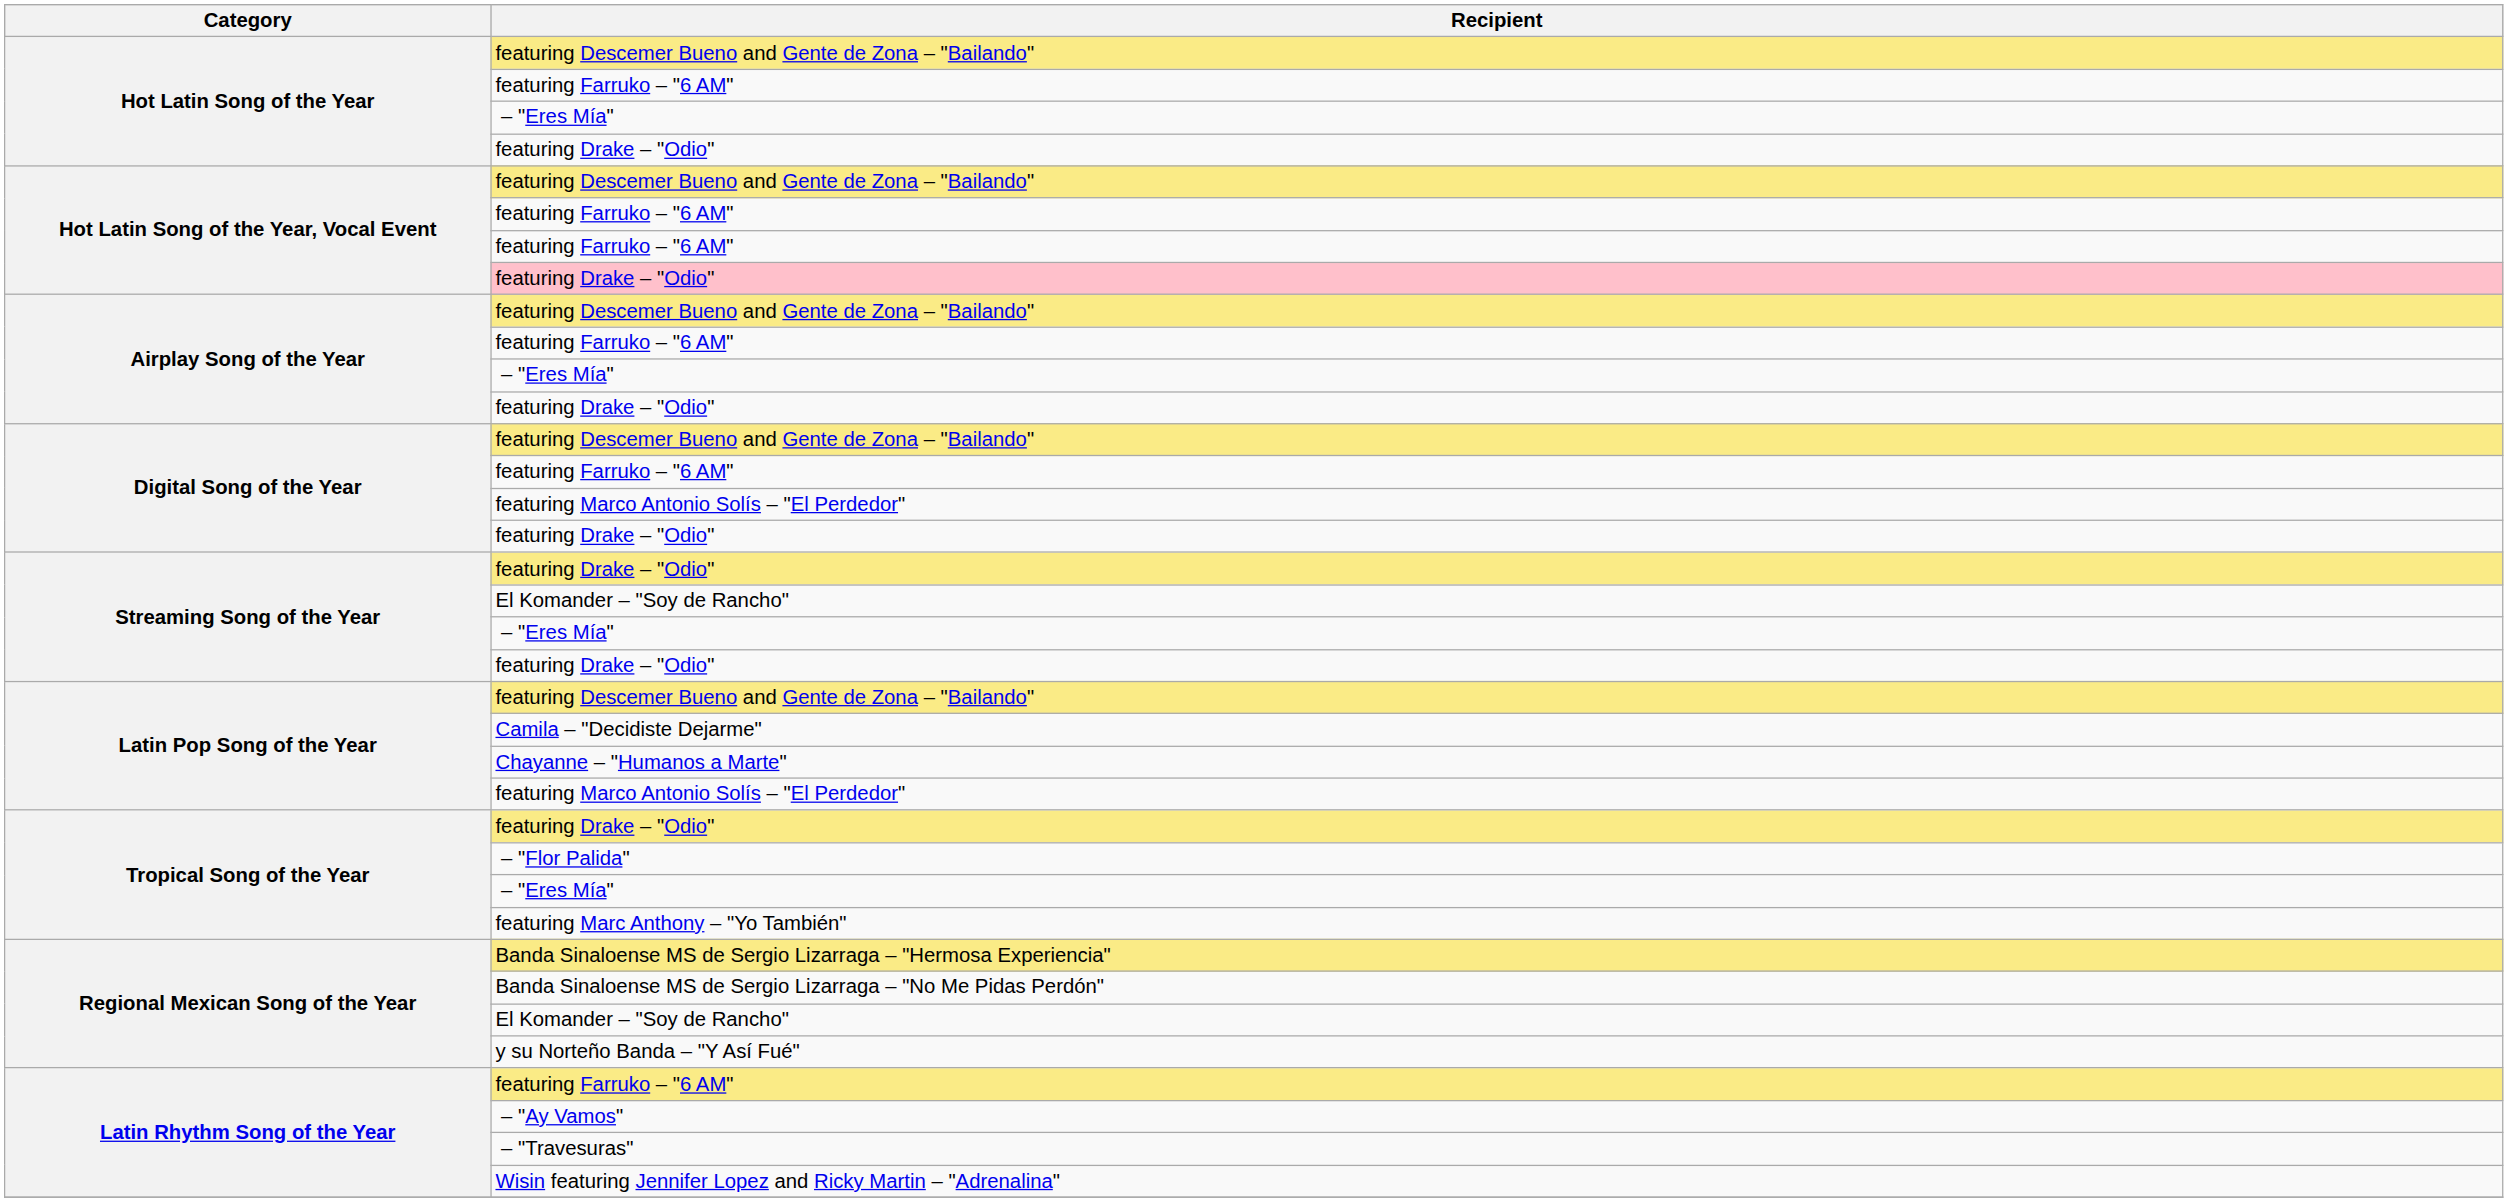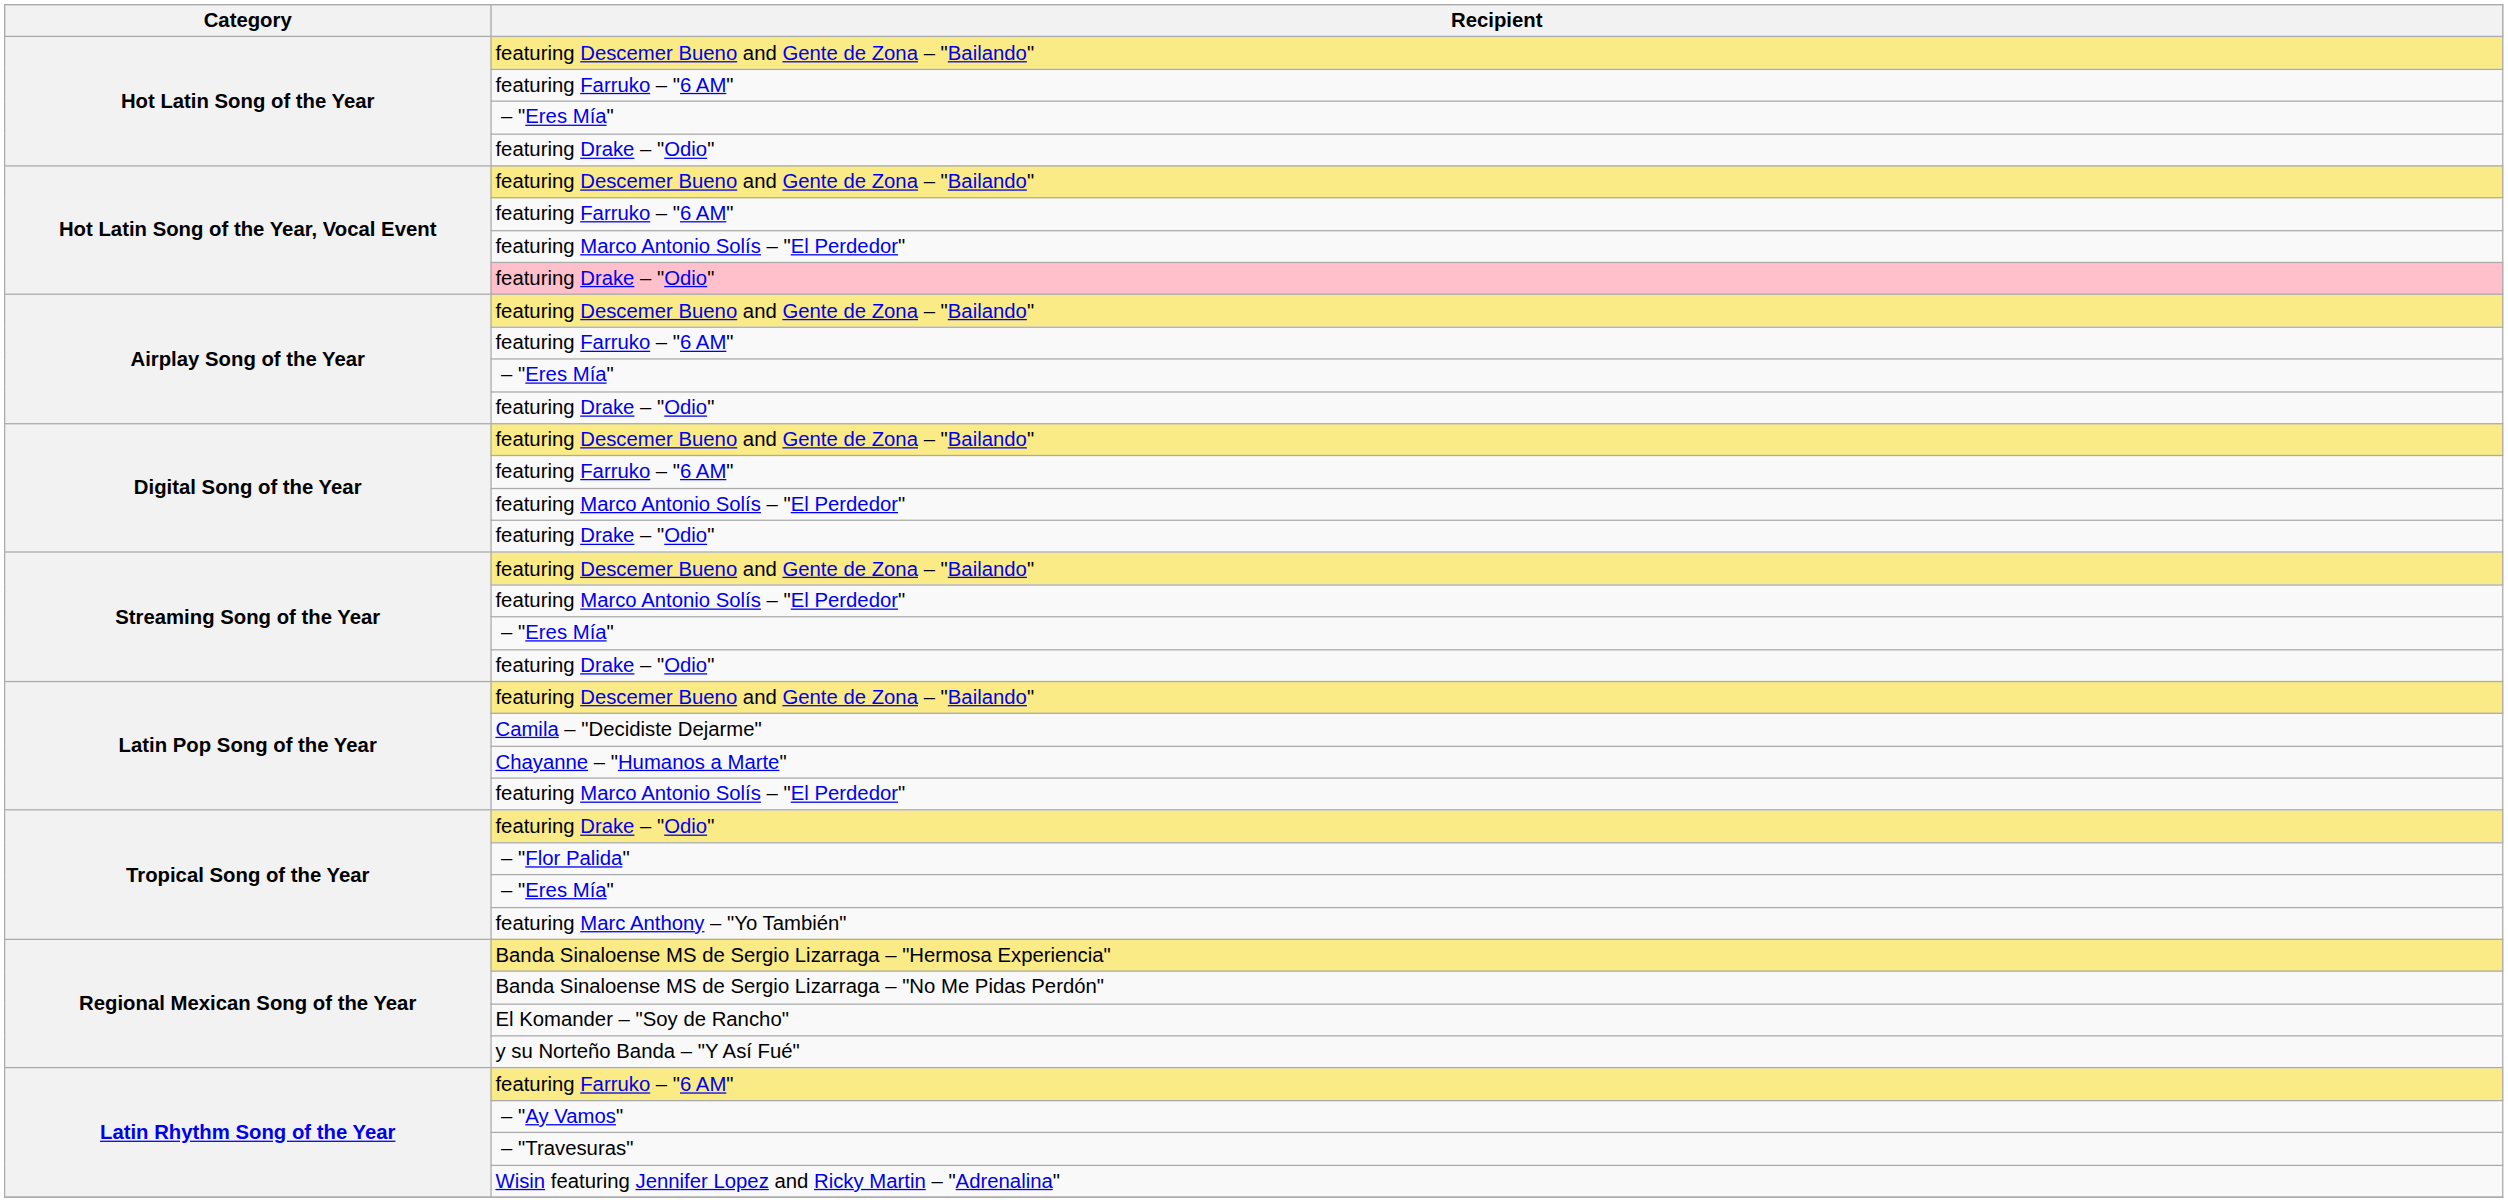(615, 246) featuring Farruko – "6 AM" -> (700, 246) featuring Marco Antonio Solís – "El Perdedor"
(605, 568) featuring Drake – "Odio" -> (765, 568) featuring Descemer Bueno and Gente de Zona – "Bailando"
(642, 600) El Komander – "Soy de Rancho" -> (700, 600) featuring Marco Antonio Solís – "El Perdedor"
